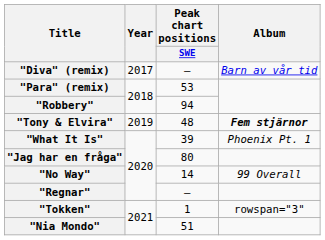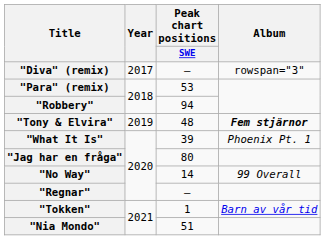(269, 70) Barn av vår tid -> (269, 70) rowspan="3"
(269, 209) rowspan="3" -> (269, 209) Barn av vår tid
